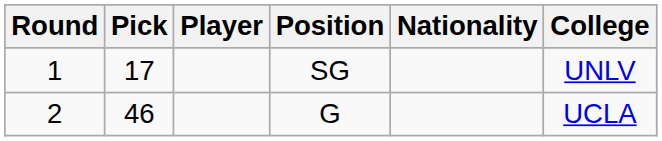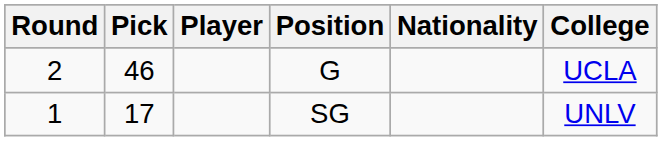rows swapped: (330, 69) <-> (330, 113)
